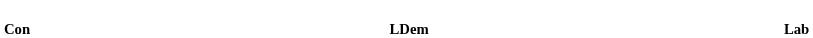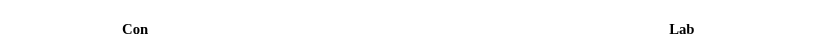- column: (409, 9)
